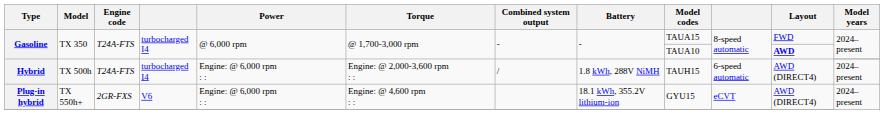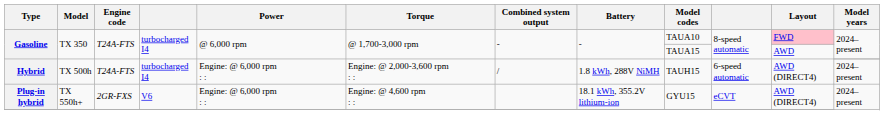(683, 36) TAUA15 -> (683, 36) TAUA10
(784, 36) no background -> (784, 36) pink background
(683, 51) TAUA10 -> (683, 51) TAUA15
(784, 51) bold -> (784, 51) normal
